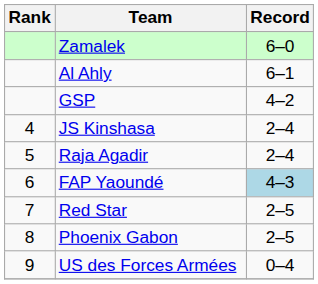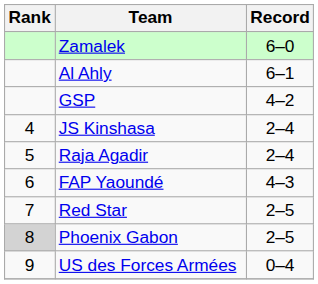(280, 182) lightblue background -> (280, 182) no background
(30, 237) no background -> (30, 237) lightgrey background
